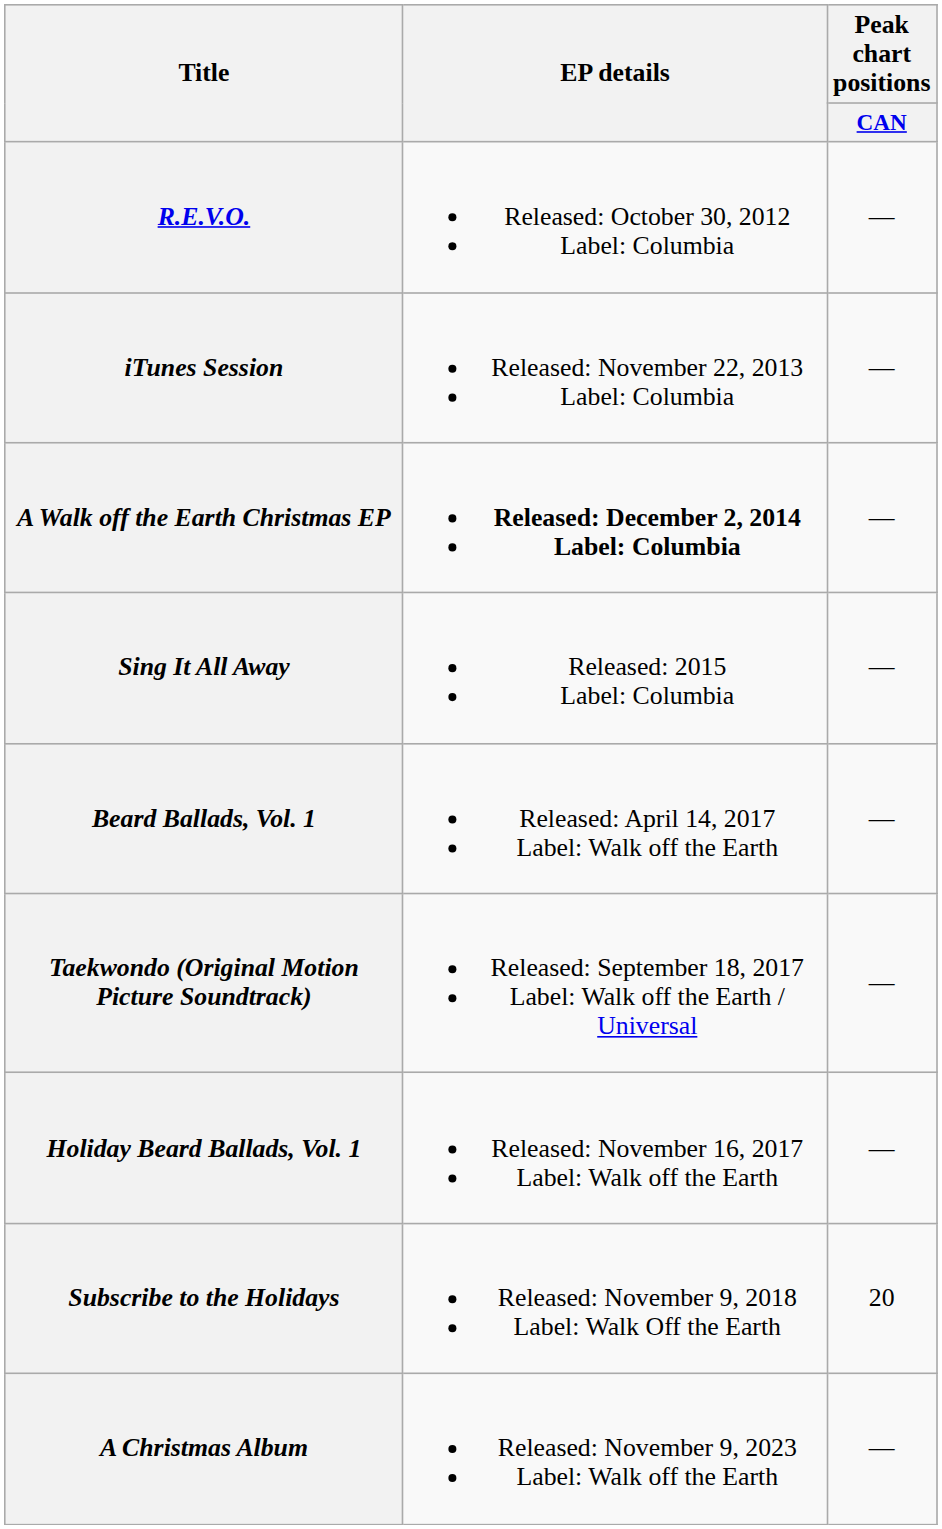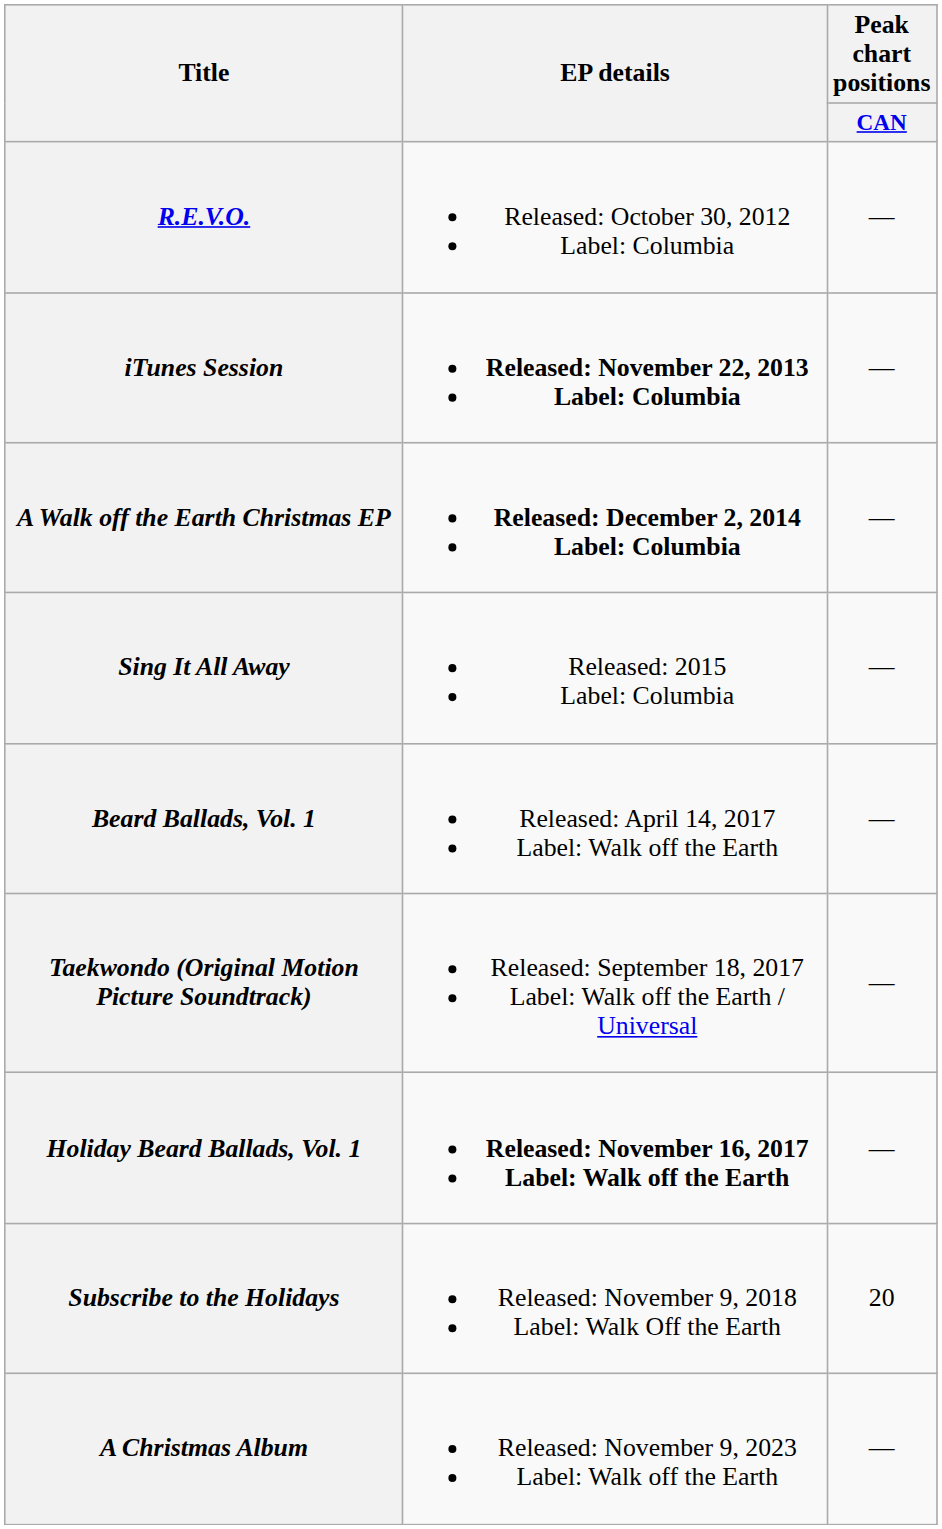(615, 382) normal -> (615, 382) bold
(615, 1162) normal -> (615, 1162) bold
